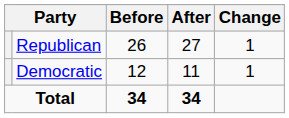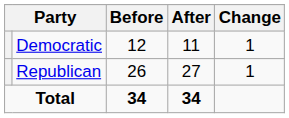rows swapped: (59, 44) <-> (59, 71)
